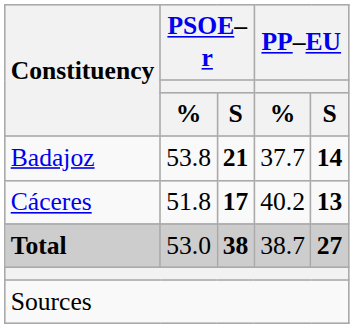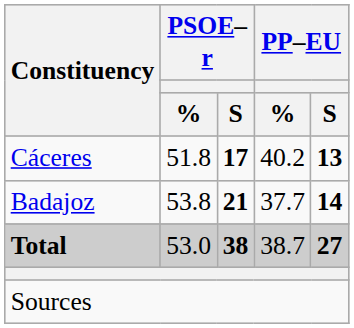rows swapped: (53, 157) <-> (51, 201)
